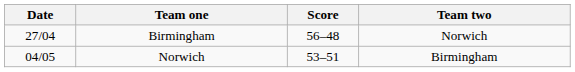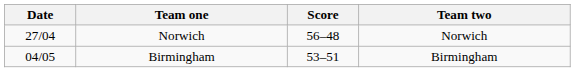(182, 35) Birmingham -> (182, 35) Norwich
(182, 56) Norwich -> (182, 56) Birmingham
